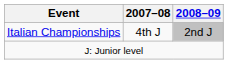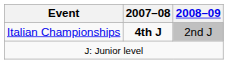(148, 31) normal -> (148, 31) bold
